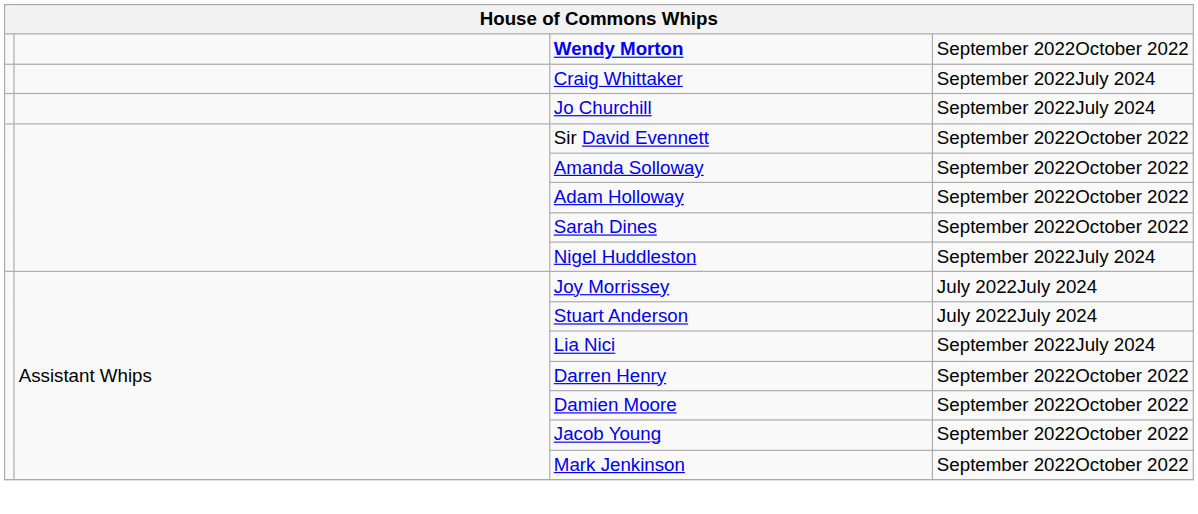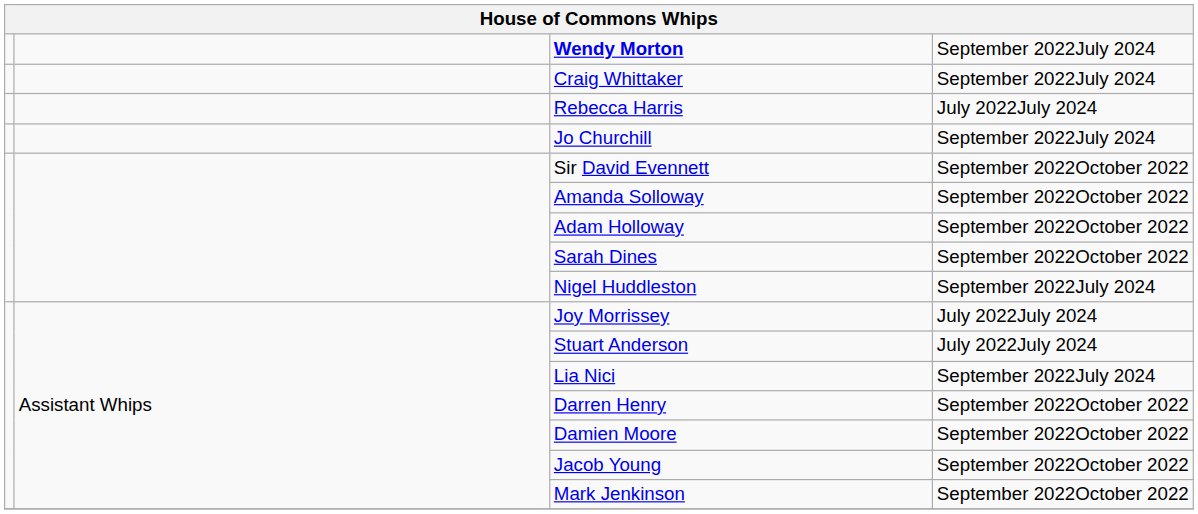(1063, 49) September 2022October 2022 -> (1046, 49) September 2022July 2024
+ row: (618, 108)
